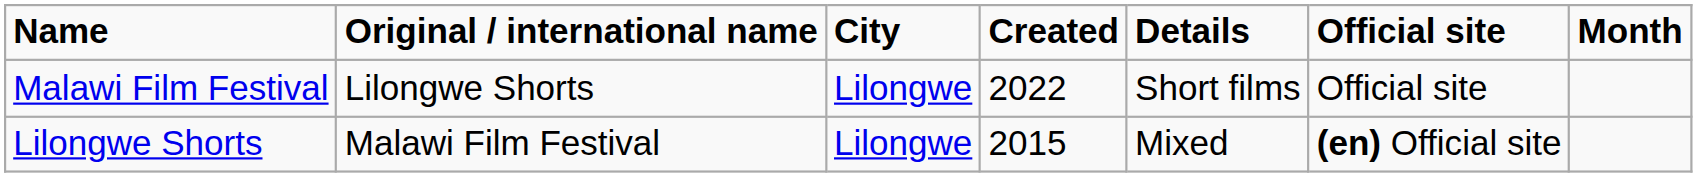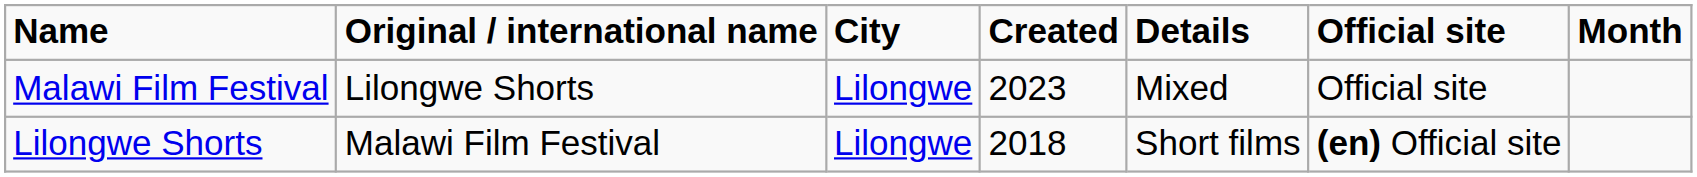(1027, 87) 2022 -> (1027, 87) 2023
(1218, 87) Short films -> (1182, 87) Mixed
(1027, 143) 2015 -> (1027, 143) 2018
(1182, 143) Mixed -> (1218, 143) Short films
